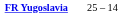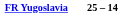(102, 8) normal -> (102, 8) bold
